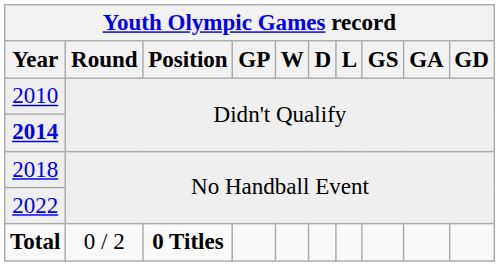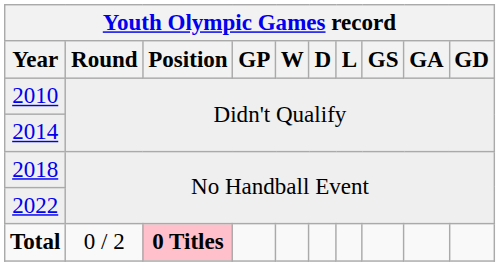(35, 132) bold -> (35, 132) normal
(188, 242) no background -> (188, 242) pink background
